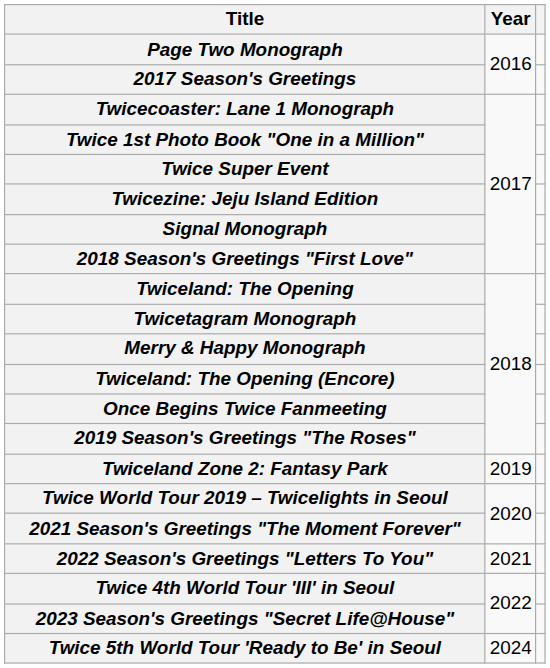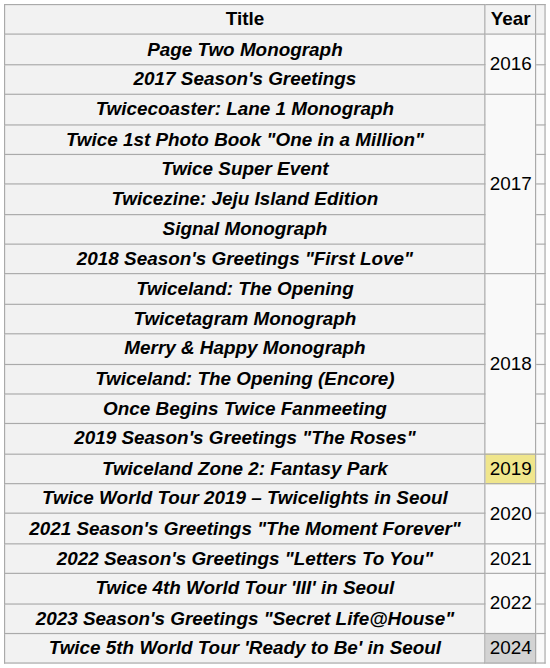(511, 468) no background -> (511, 468) khaki background
(511, 648) no background -> (511, 648) lightgrey background
